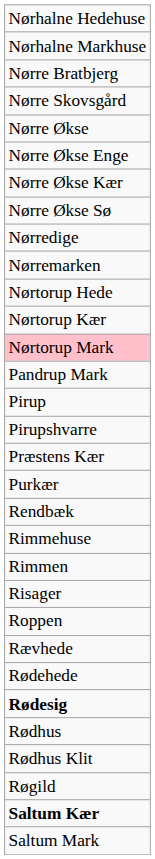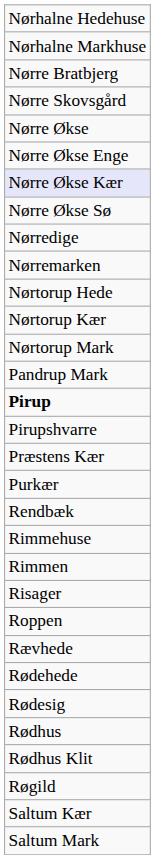(66, 182) no background -> (66, 182) lavender background
(61, 347) pink background -> (61, 347) no background
(27, 402) normal -> (30, 402) bold
(38, 703) bold -> (37, 703) normal
(54, 813) bold -> (50, 813) normal
